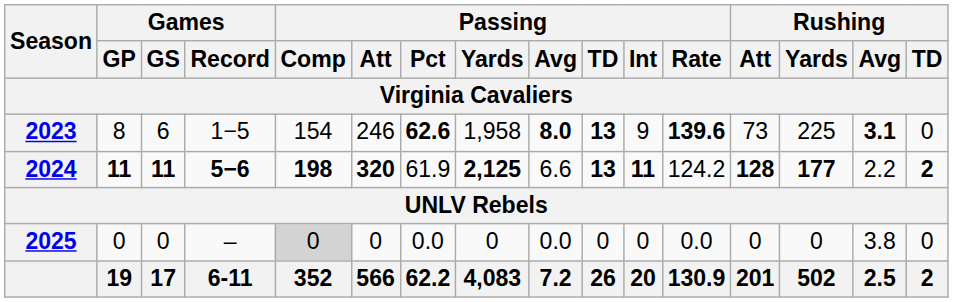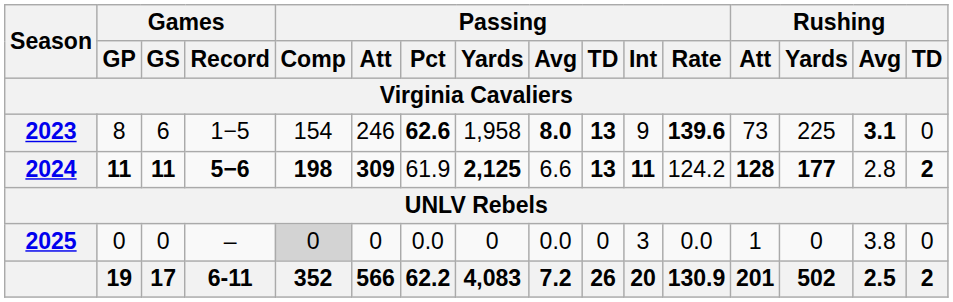(376, 168) 320 -> (376, 168) 309
(880, 168) 2.2 -> (880, 168) 2.8
(643, 242) 0 -> (643, 242) 3
(755, 242) 0 -> (755, 242) 1
